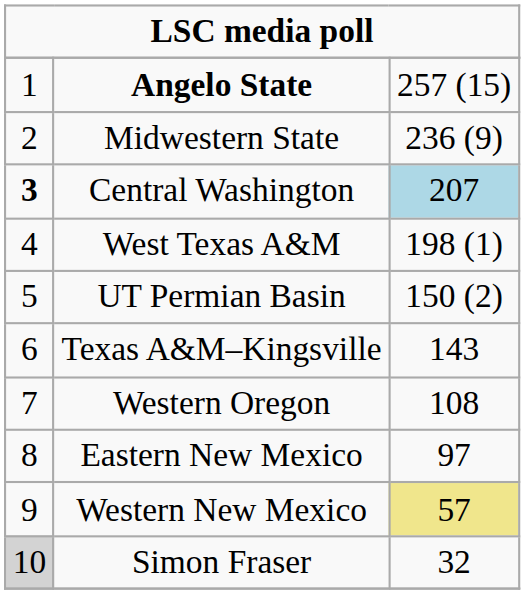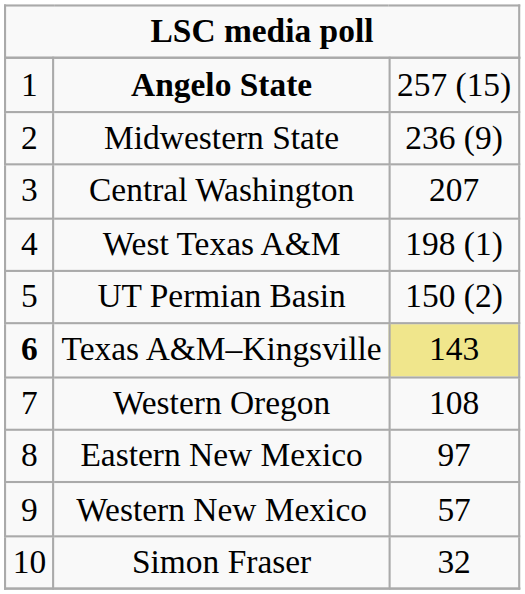(29, 190) bold -> (29, 190) normal
(454, 190) lightblue background -> (454, 190) no background
(29, 349) normal -> (29, 349) bold
(454, 349) no background -> (454, 349) khaki background
(454, 508) khaki background -> (454, 508) no background
(29, 561) lightgrey background -> (29, 561) no background
